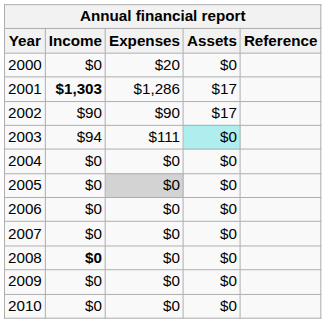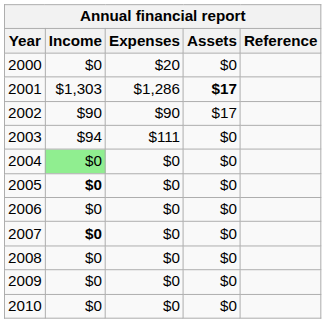(79, 89) bold -> (79, 89) normal
(224, 89) normal -> (224, 89) bold
(228, 137) paleturquoise background -> (228, 137) no background
(94, 161) no background -> (94, 161) lightgreen background
(94, 185) normal -> (94, 185) bold
(172, 185) lightgrey background -> (172, 185) no background
(94, 233) normal -> (94, 233) bold
(94, 257) bold -> (94, 257) normal
